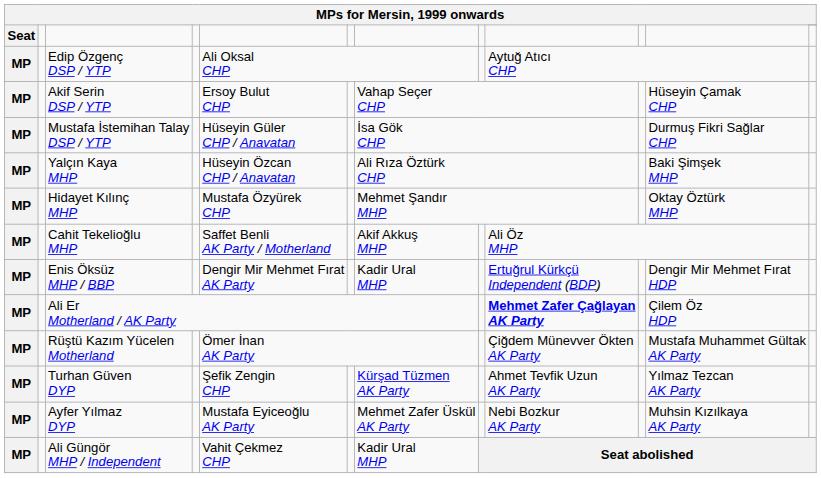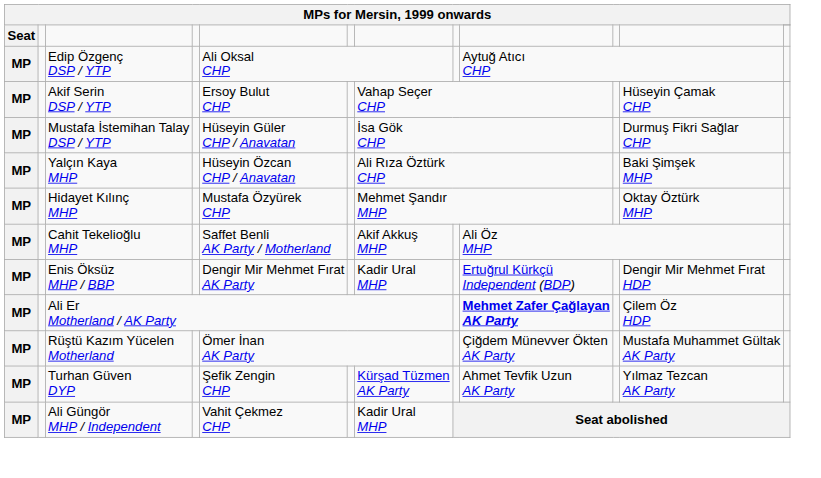- row: (85, 419)
